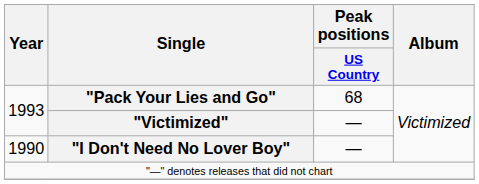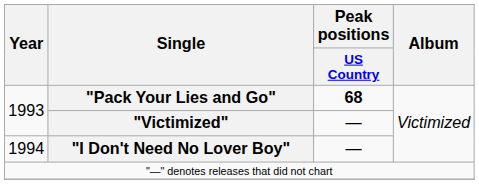(354, 97) normal -> (354, 97) bold
(26, 149) 1990 -> (26, 149) 1994
